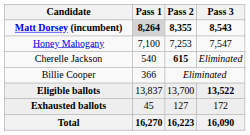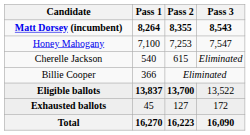(149, 28) lightgrey background -> (149, 28) no background
(181, 59) bold -> (181, 59) normal
(149, 91) normal -> (149, 91) bold
(181, 91) normal -> (181, 91) bold
(221, 91) bold -> (221, 91) normal
